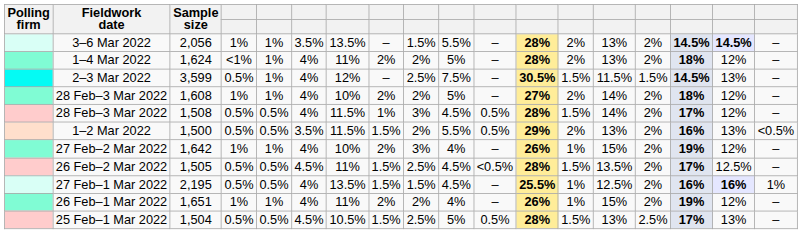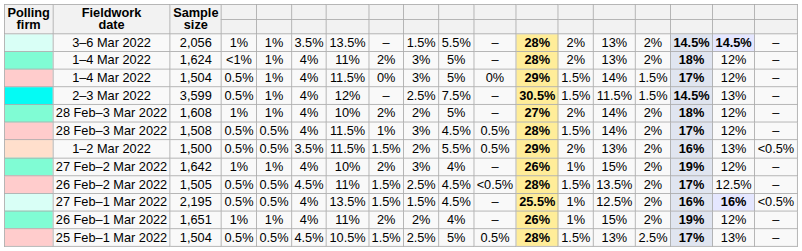(421, 60) 2% -> (421, 60) 3%
+ row: (112, 78)
(776, 184) 1% -> (776, 202) <0.5%
